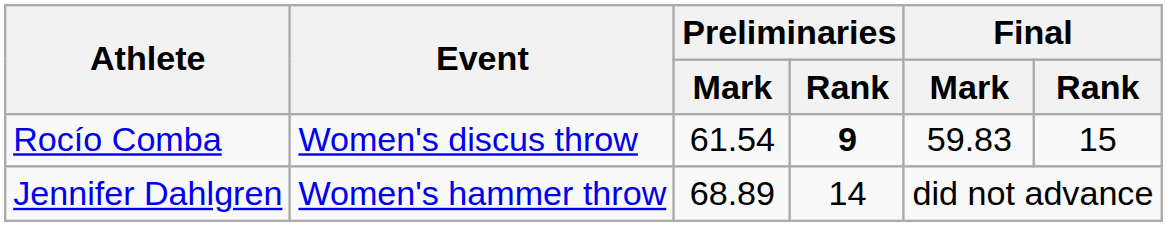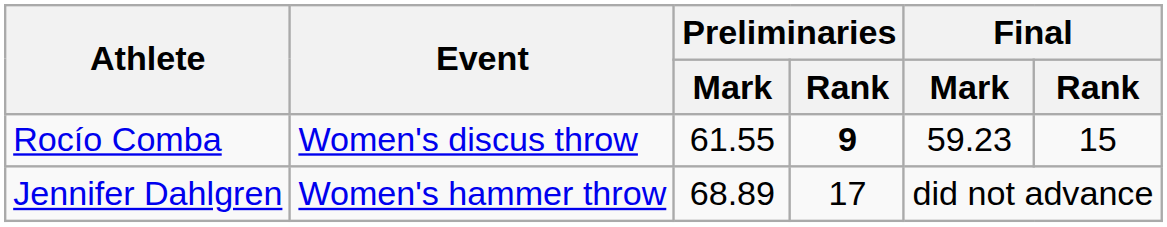(732, 140) 61.54 -> (732, 140) 61.55
(969, 140) 59.83 -> (969, 140) 59.23
(848, 194) 14 -> (848, 194) 17
